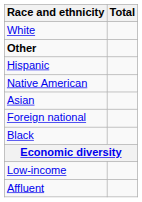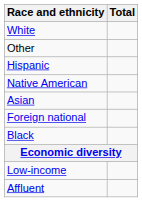(22, 48) bold -> (21, 48) normal
